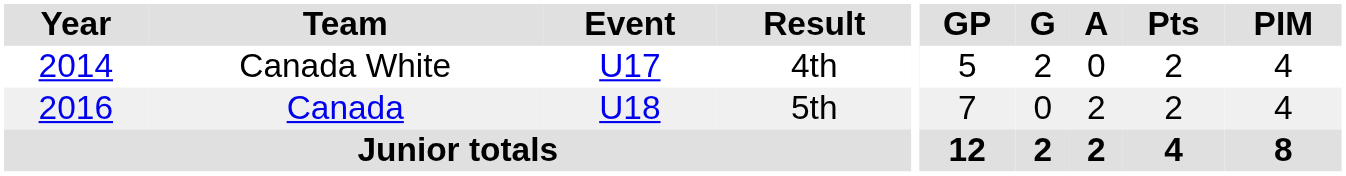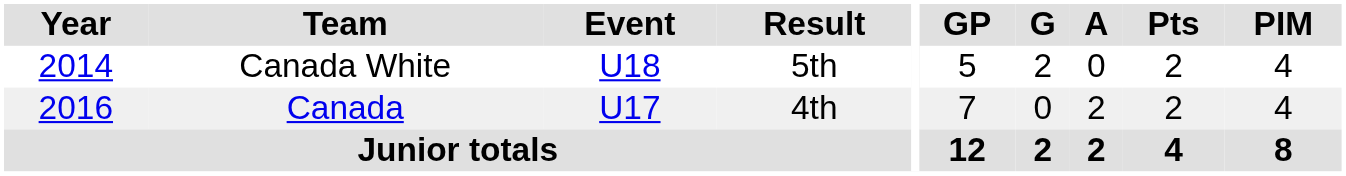(630, 66) U17 -> (630, 66) U18
(814, 66) 4th -> (814, 66) 5th
(630, 107) U18 -> (630, 107) U17
(814, 107) 5th -> (814, 107) 4th
